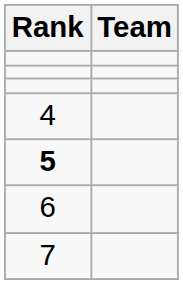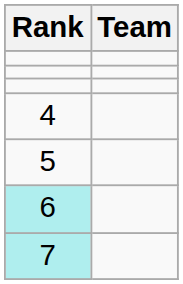(48, 161) bold -> (48, 161) normal
(48, 208) no background -> (48, 208) paleturquoise background
(48, 255) no background -> (48, 255) paleturquoise background
